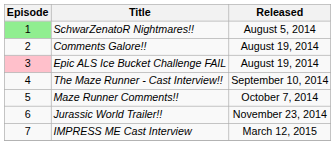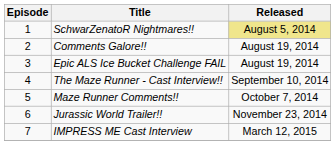(28, 30) lightgreen background -> (28, 30) no background
(280, 30) no background -> (280, 30) khaki background
(28, 64) pink background -> (28, 64) no background
